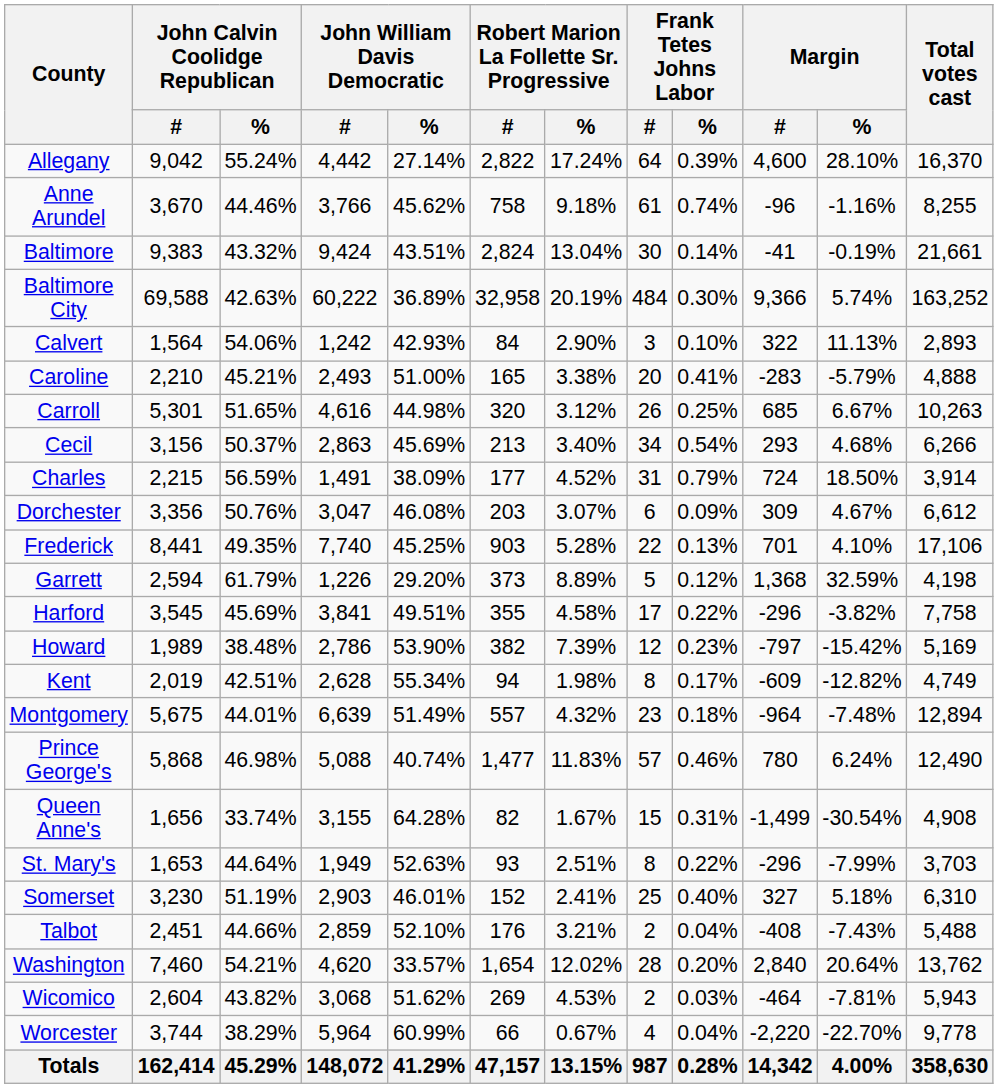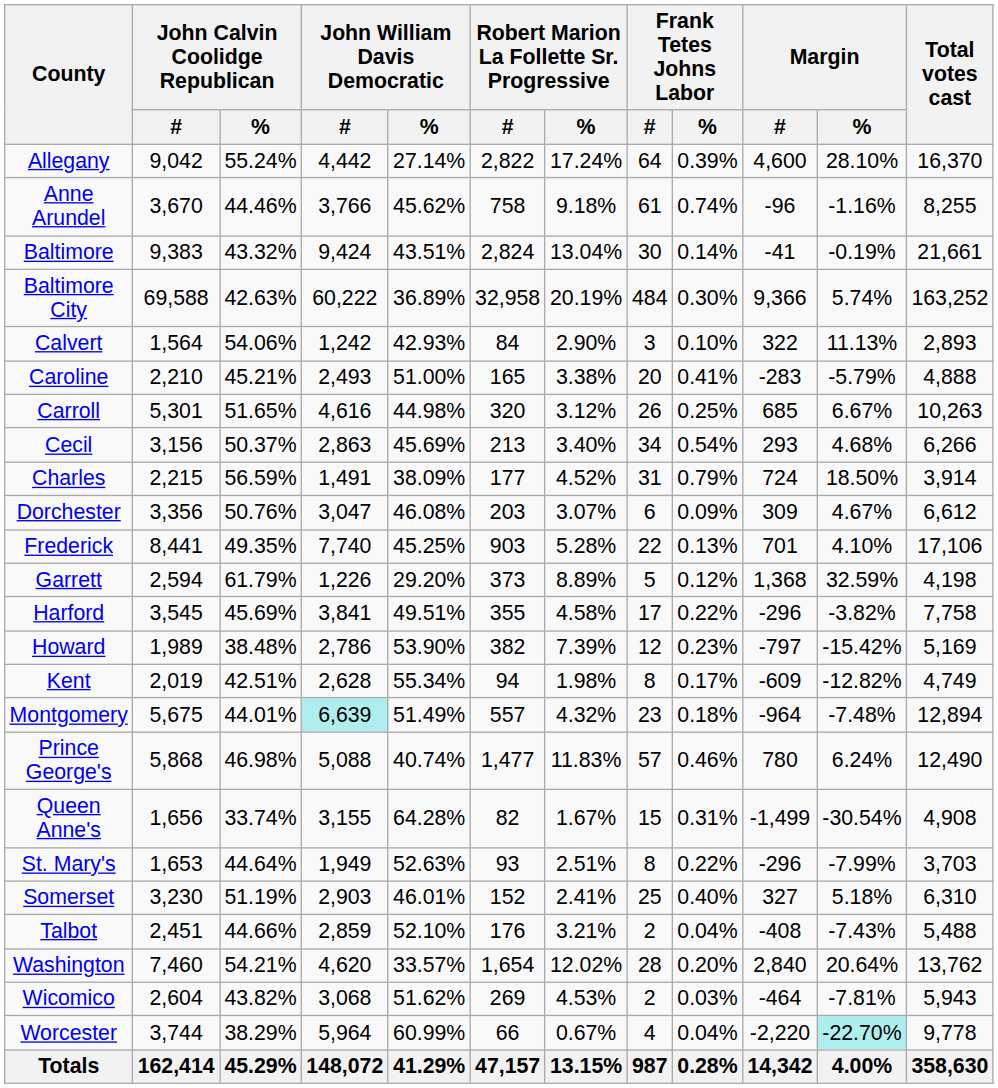(345, 714) no background -> (345, 714) paleturquoise background
(862, 1032) no background -> (862, 1032) paleturquoise background
